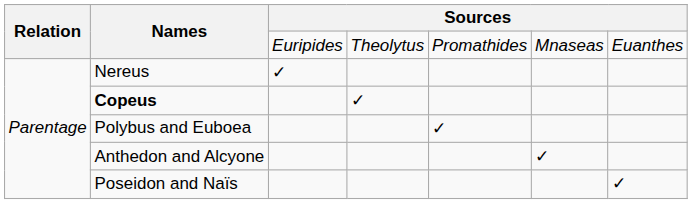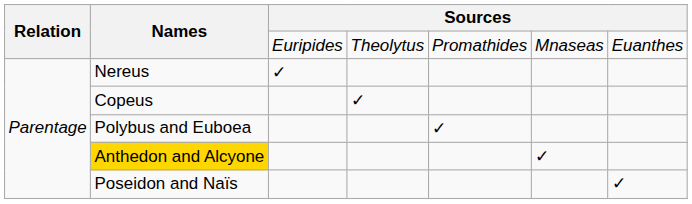(126, 100) bold -> (124, 100) normal
(179, 156) no background -> (179, 156) gold background
